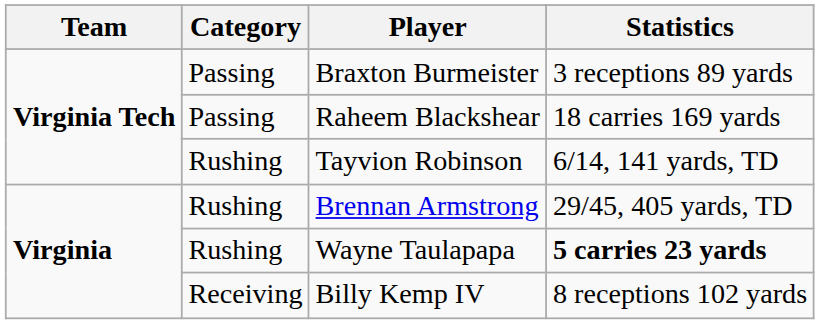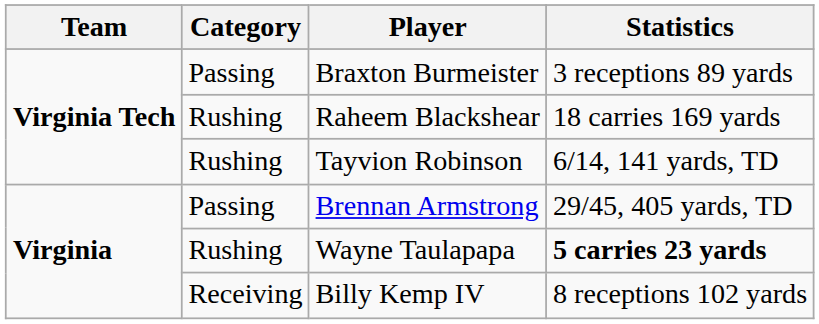(231, 116) Passing -> (235, 116) Rushing
(235, 205) Rushing -> (231, 205) Passing
